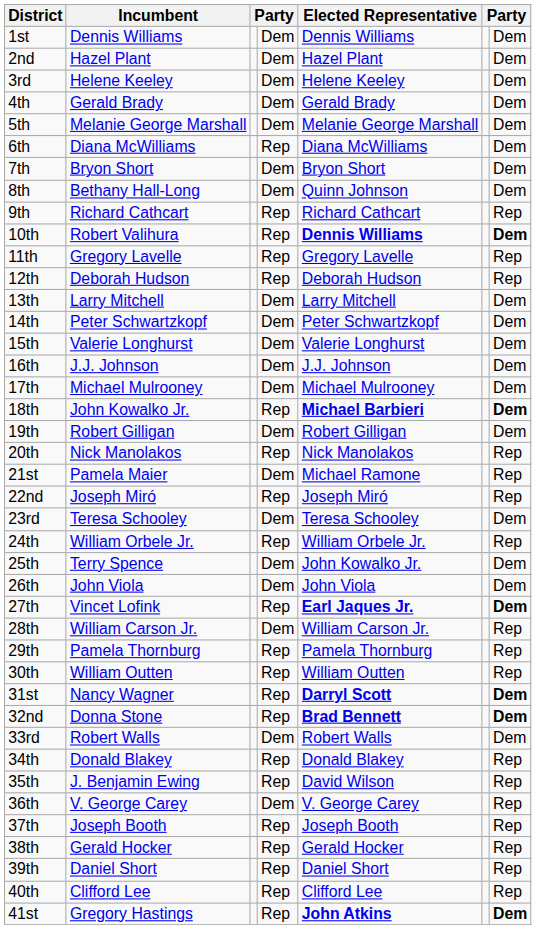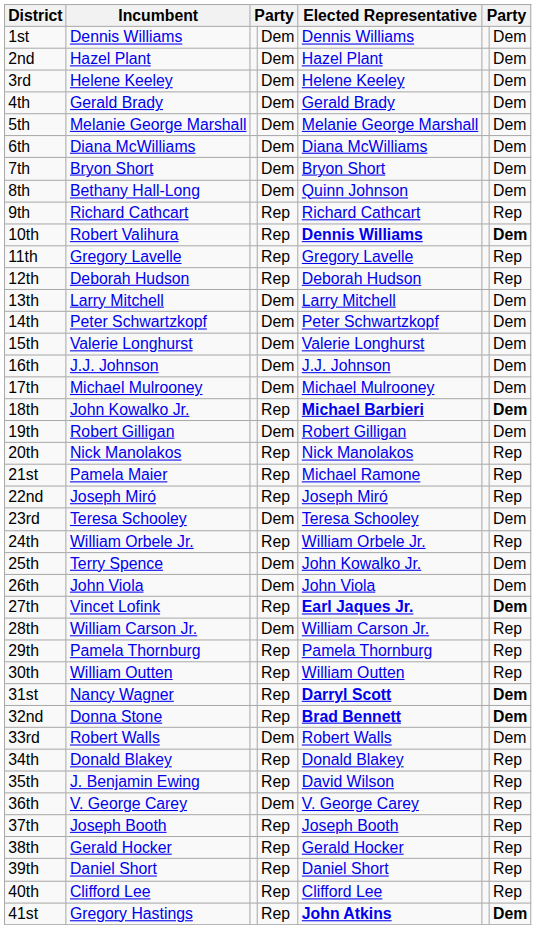(276, 147) Rep -> (278, 147) Dem
(278, 475) Dem -> (276, 475) Rep
